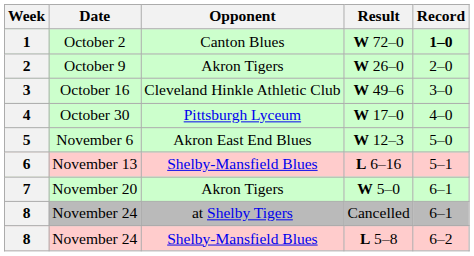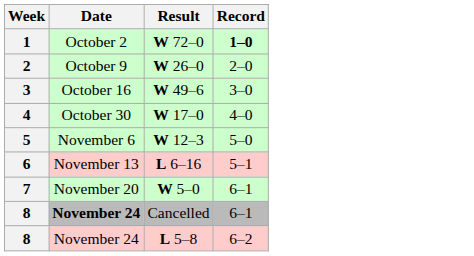- column: (242, 16)
(95, 213) normal -> (96, 213) bold
